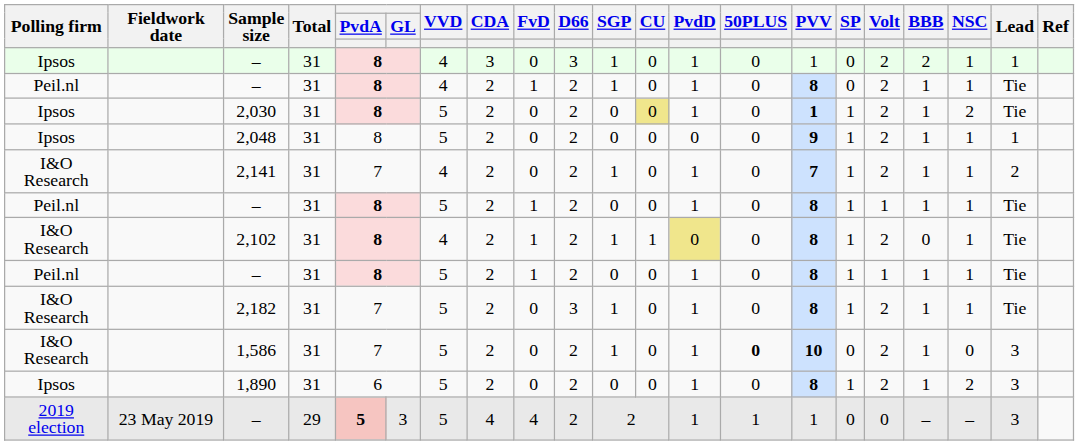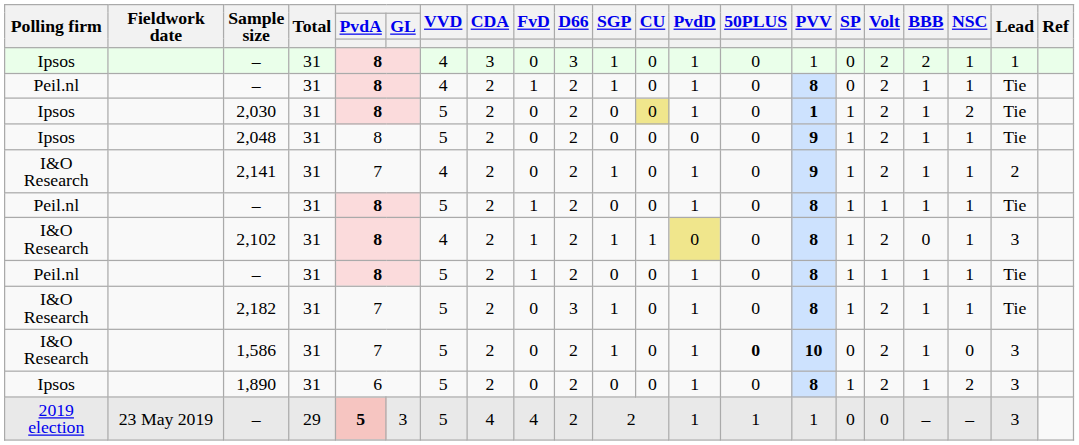(1015, 137) 1 -> (1015, 137) Tie
(814, 171) 7 -> (814, 171) 9
(1015, 239) Tie -> (1015, 239) 3
